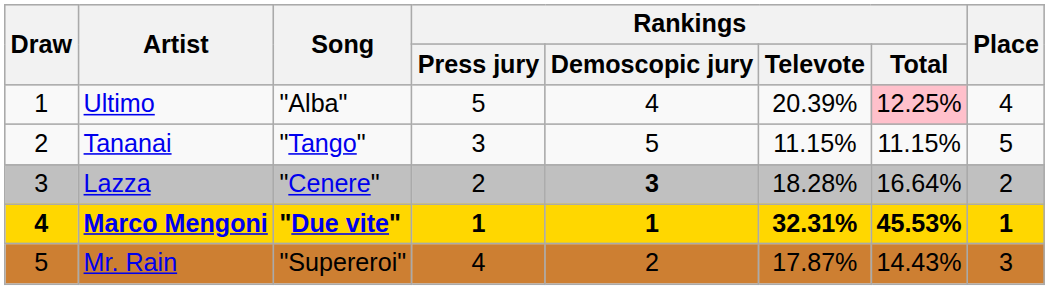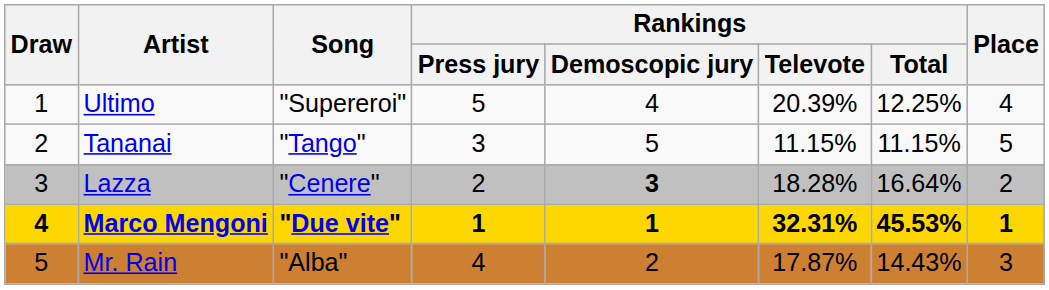(313, 104) "Alba" -> (343, 104) "Supereroi"
(919, 104) pink background -> (919, 104) no background
(343, 263) "Supereroi" -> (313, 263) "Alba"
